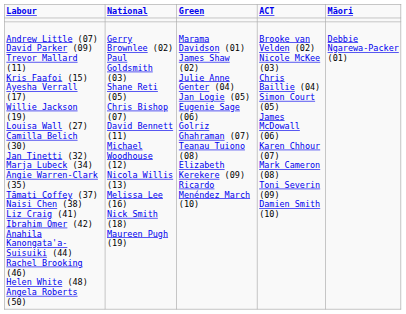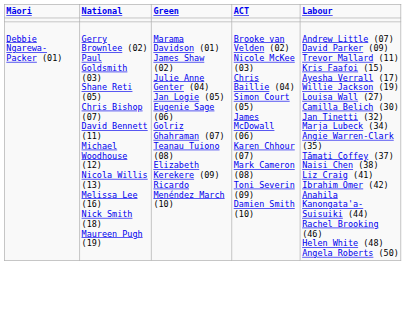columns swapped: (22, 11) <-> (340, 11)
